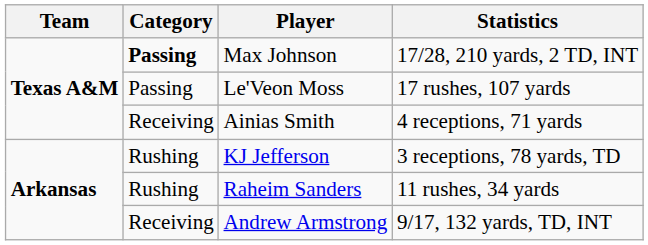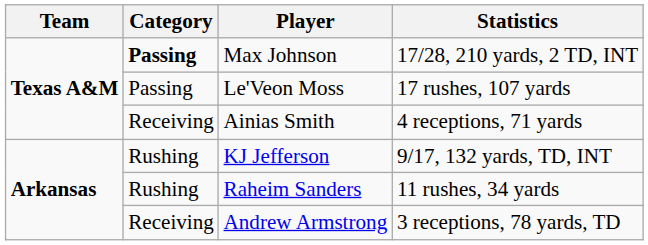(509, 155) 3 receptions, 78 yards, TD -> (504, 155) 9/17, 132 yards, TD, INT
(504, 222) 9/17, 132 yards, TD, INT -> (509, 222) 3 receptions, 78 yards, TD
